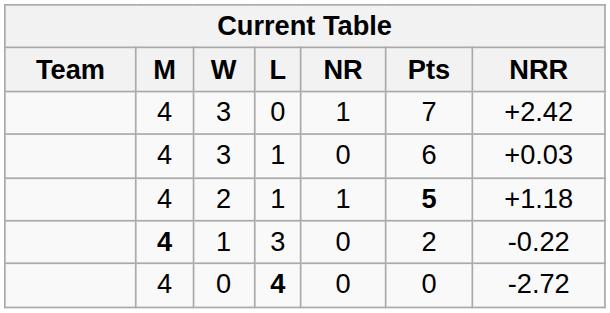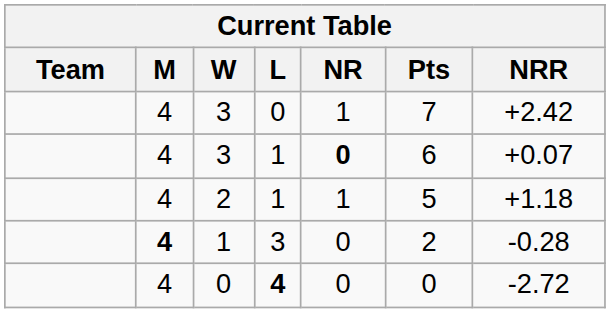(343, 155) normal -> (343, 155) bold
(539, 155) +0.03 -> (539, 155) +0.07
(429, 198) bold -> (429, 198) normal
(539, 241) -0.22 -> (539, 241) -0.28
